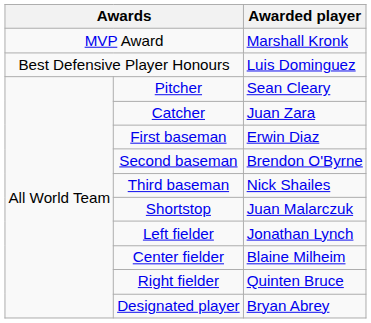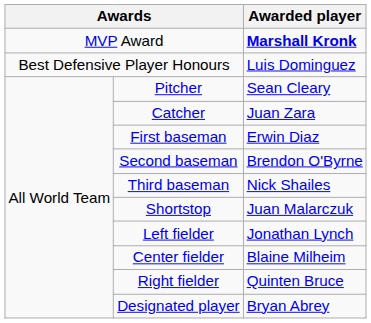(297, 40) normal -> (302, 40) bold
